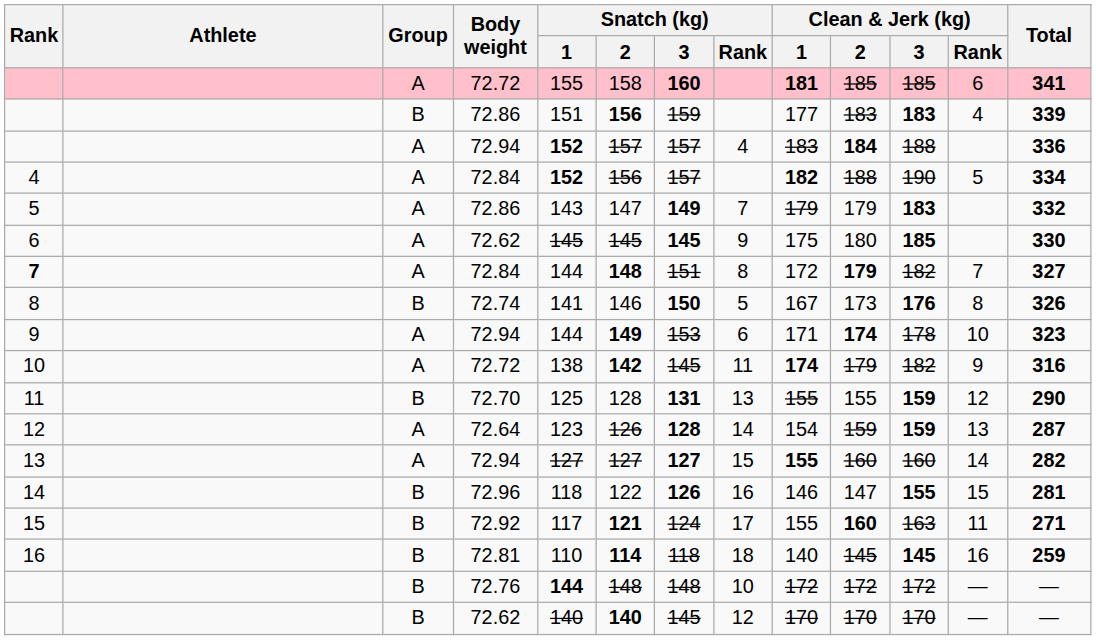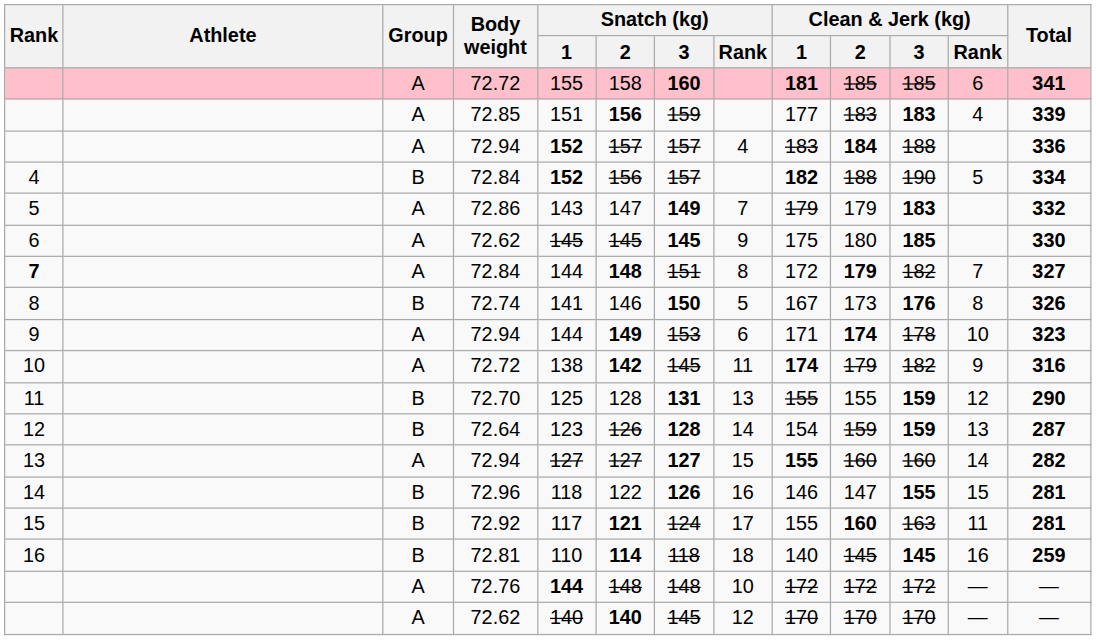(418, 114) B -> (418, 114) A
(495, 114) 72.86 -> (495, 114) 72.85
(418, 177) A -> (418, 177) B
(418, 429) A -> (418, 429) B
(1049, 523) 271 -> (1049, 523) 281
(418, 586) B -> (418, 586) A
(418, 618) B -> (418, 618) A
